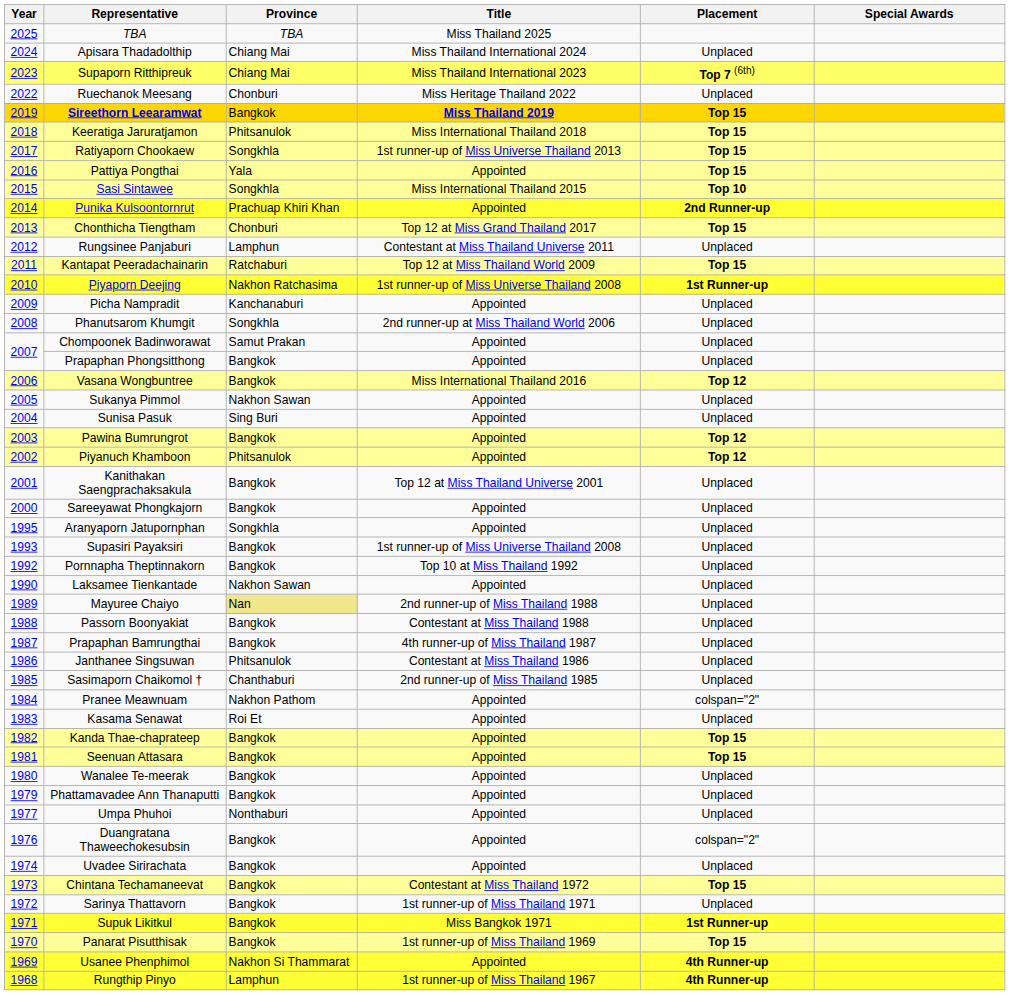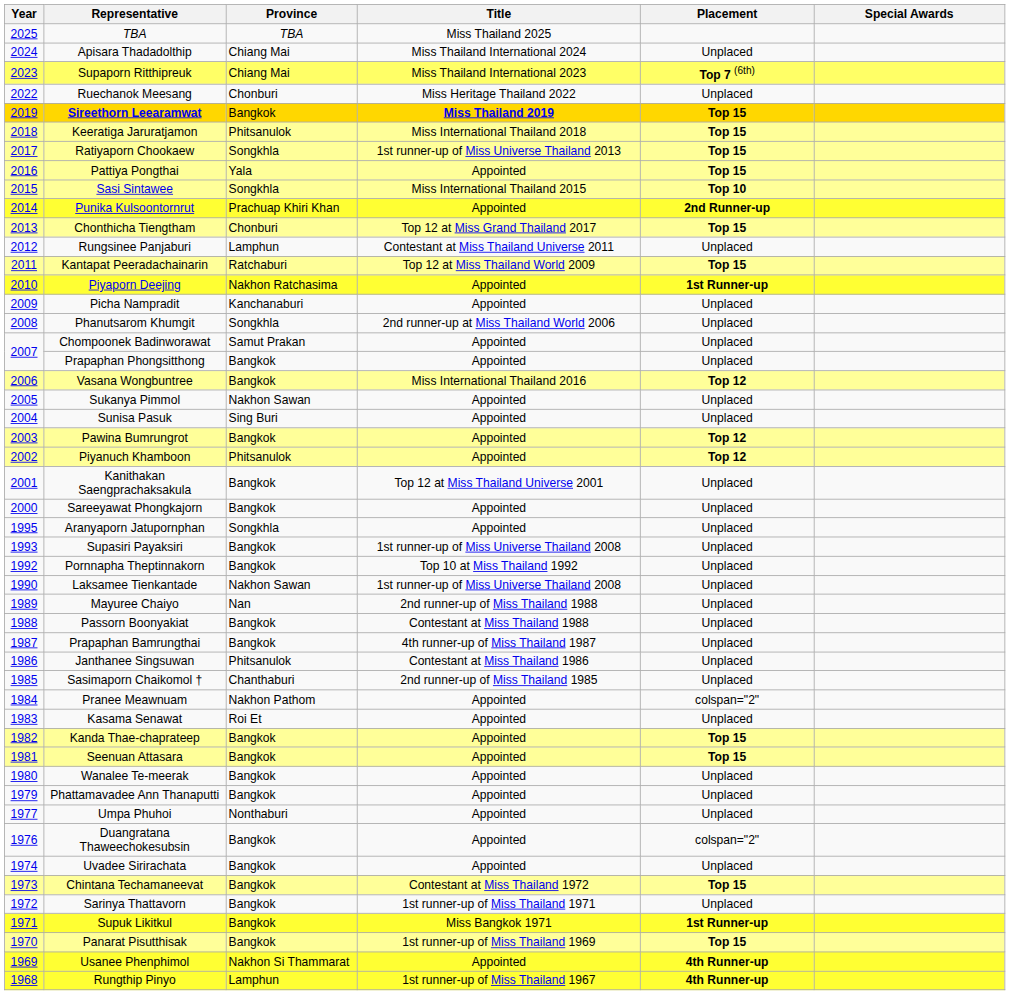(499, 285) 1st runner-up of Miss Universe Thailand 2008 -> (499, 285) Appointed
(499, 585) Appointed -> (499, 585) 1st runner-up of Miss Universe Thailand 2008
(240, 604) khaki background -> (240, 604) no background
